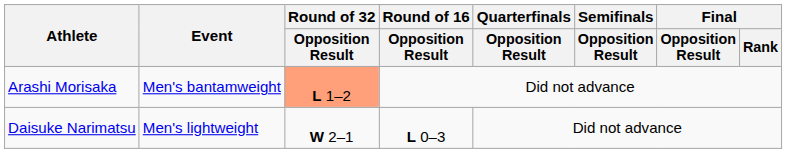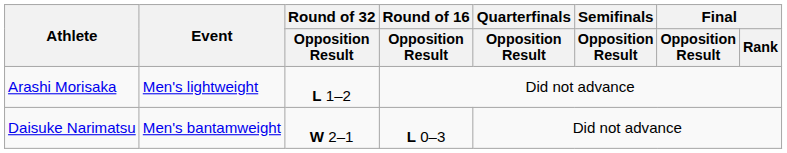(212, 87) Men's bantamweight -> (201, 87) Men's lightweight
(332, 96) lightsalmon background -> (332, 96) no background
(201, 128) Men's lightweight -> (212, 128) Men's bantamweight
